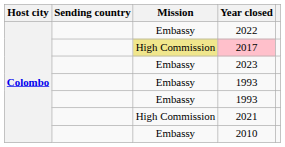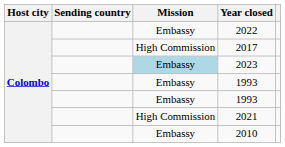(175, 47) khaki background -> (175, 47) no background
(247, 47) pink background -> (247, 47) no background
(175, 64) no background -> (175, 64) lightblue background
